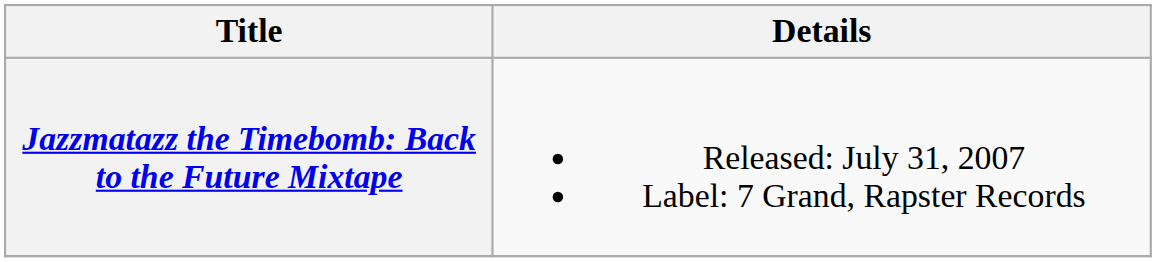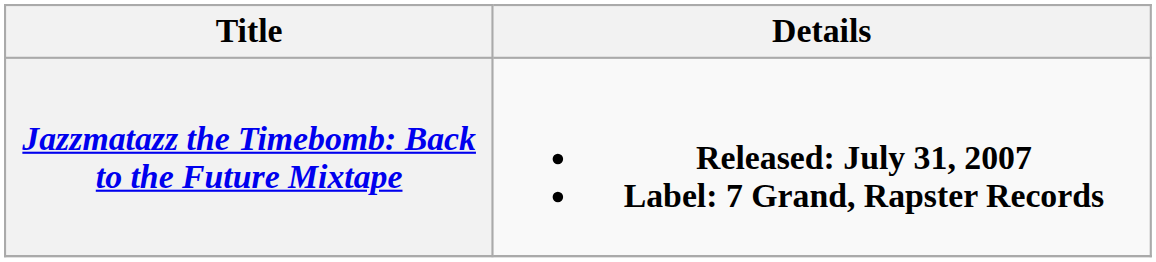(822, 176) normal -> (822, 176) bold
